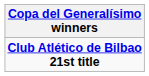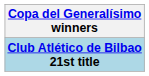(75, 54) no background -> (75, 54) lightblue background
